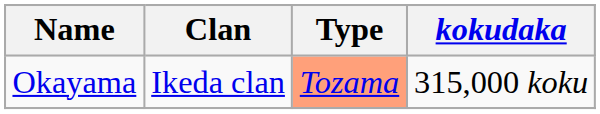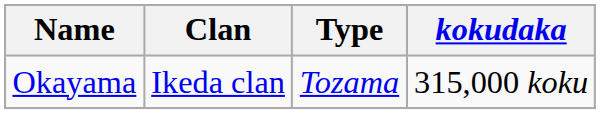(350, 81) lightsalmon background -> (350, 81) no background
